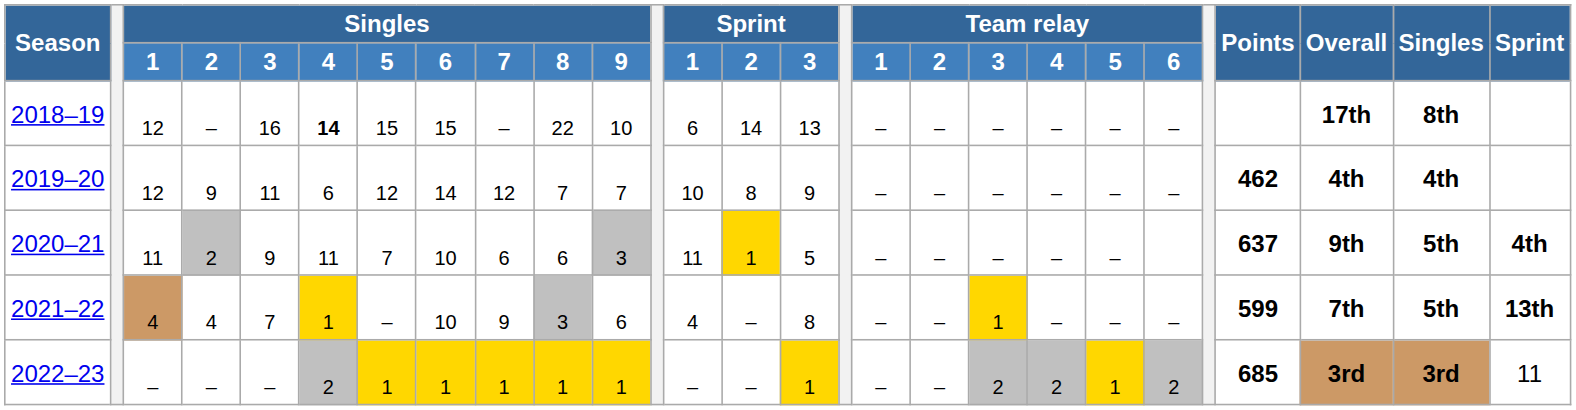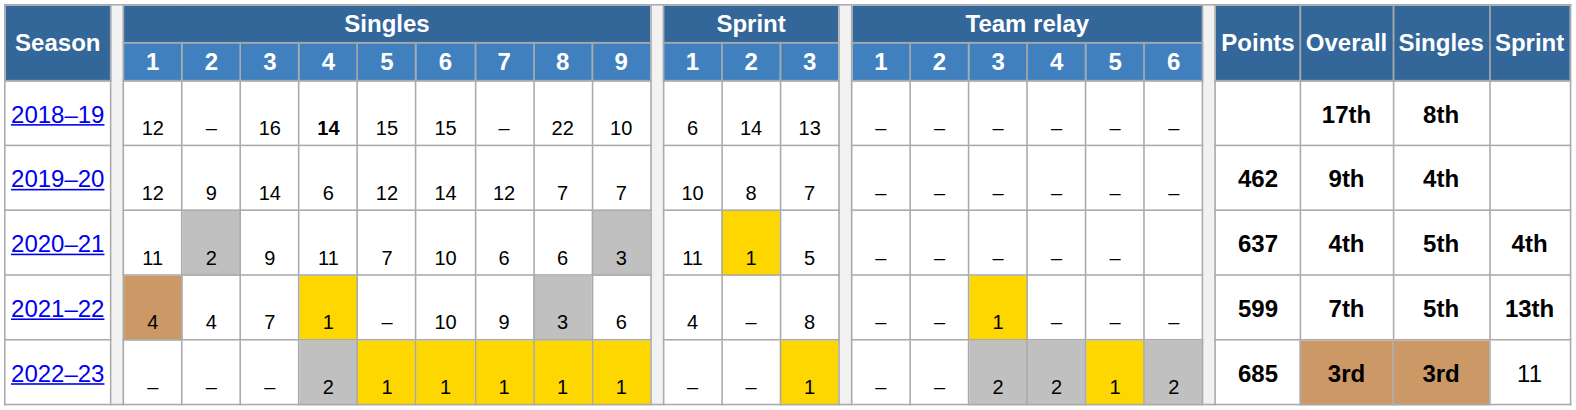(270, 194) 11 -> (270, 194) 14
(810, 194) 9 -> (810, 194) 7
(1347, 178) 4th -> (1347, 178) 9th
(1347, 243) 9th -> (1347, 243) 4th
